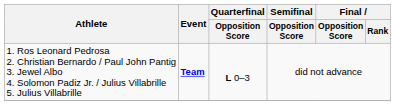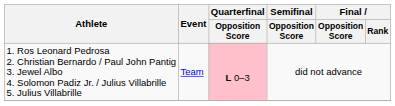(193, 72) bold -> (192, 72) normal
(238, 78) no background -> (238, 78) pink background
